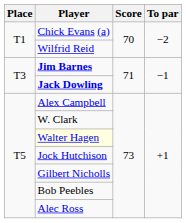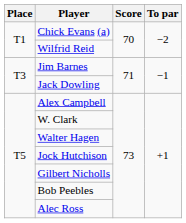(65, 66) bold -> (63, 66) normal
(70, 84) bold -> (69, 84) normal
(68, 137) lightyellow background -> (68, 137) no background
